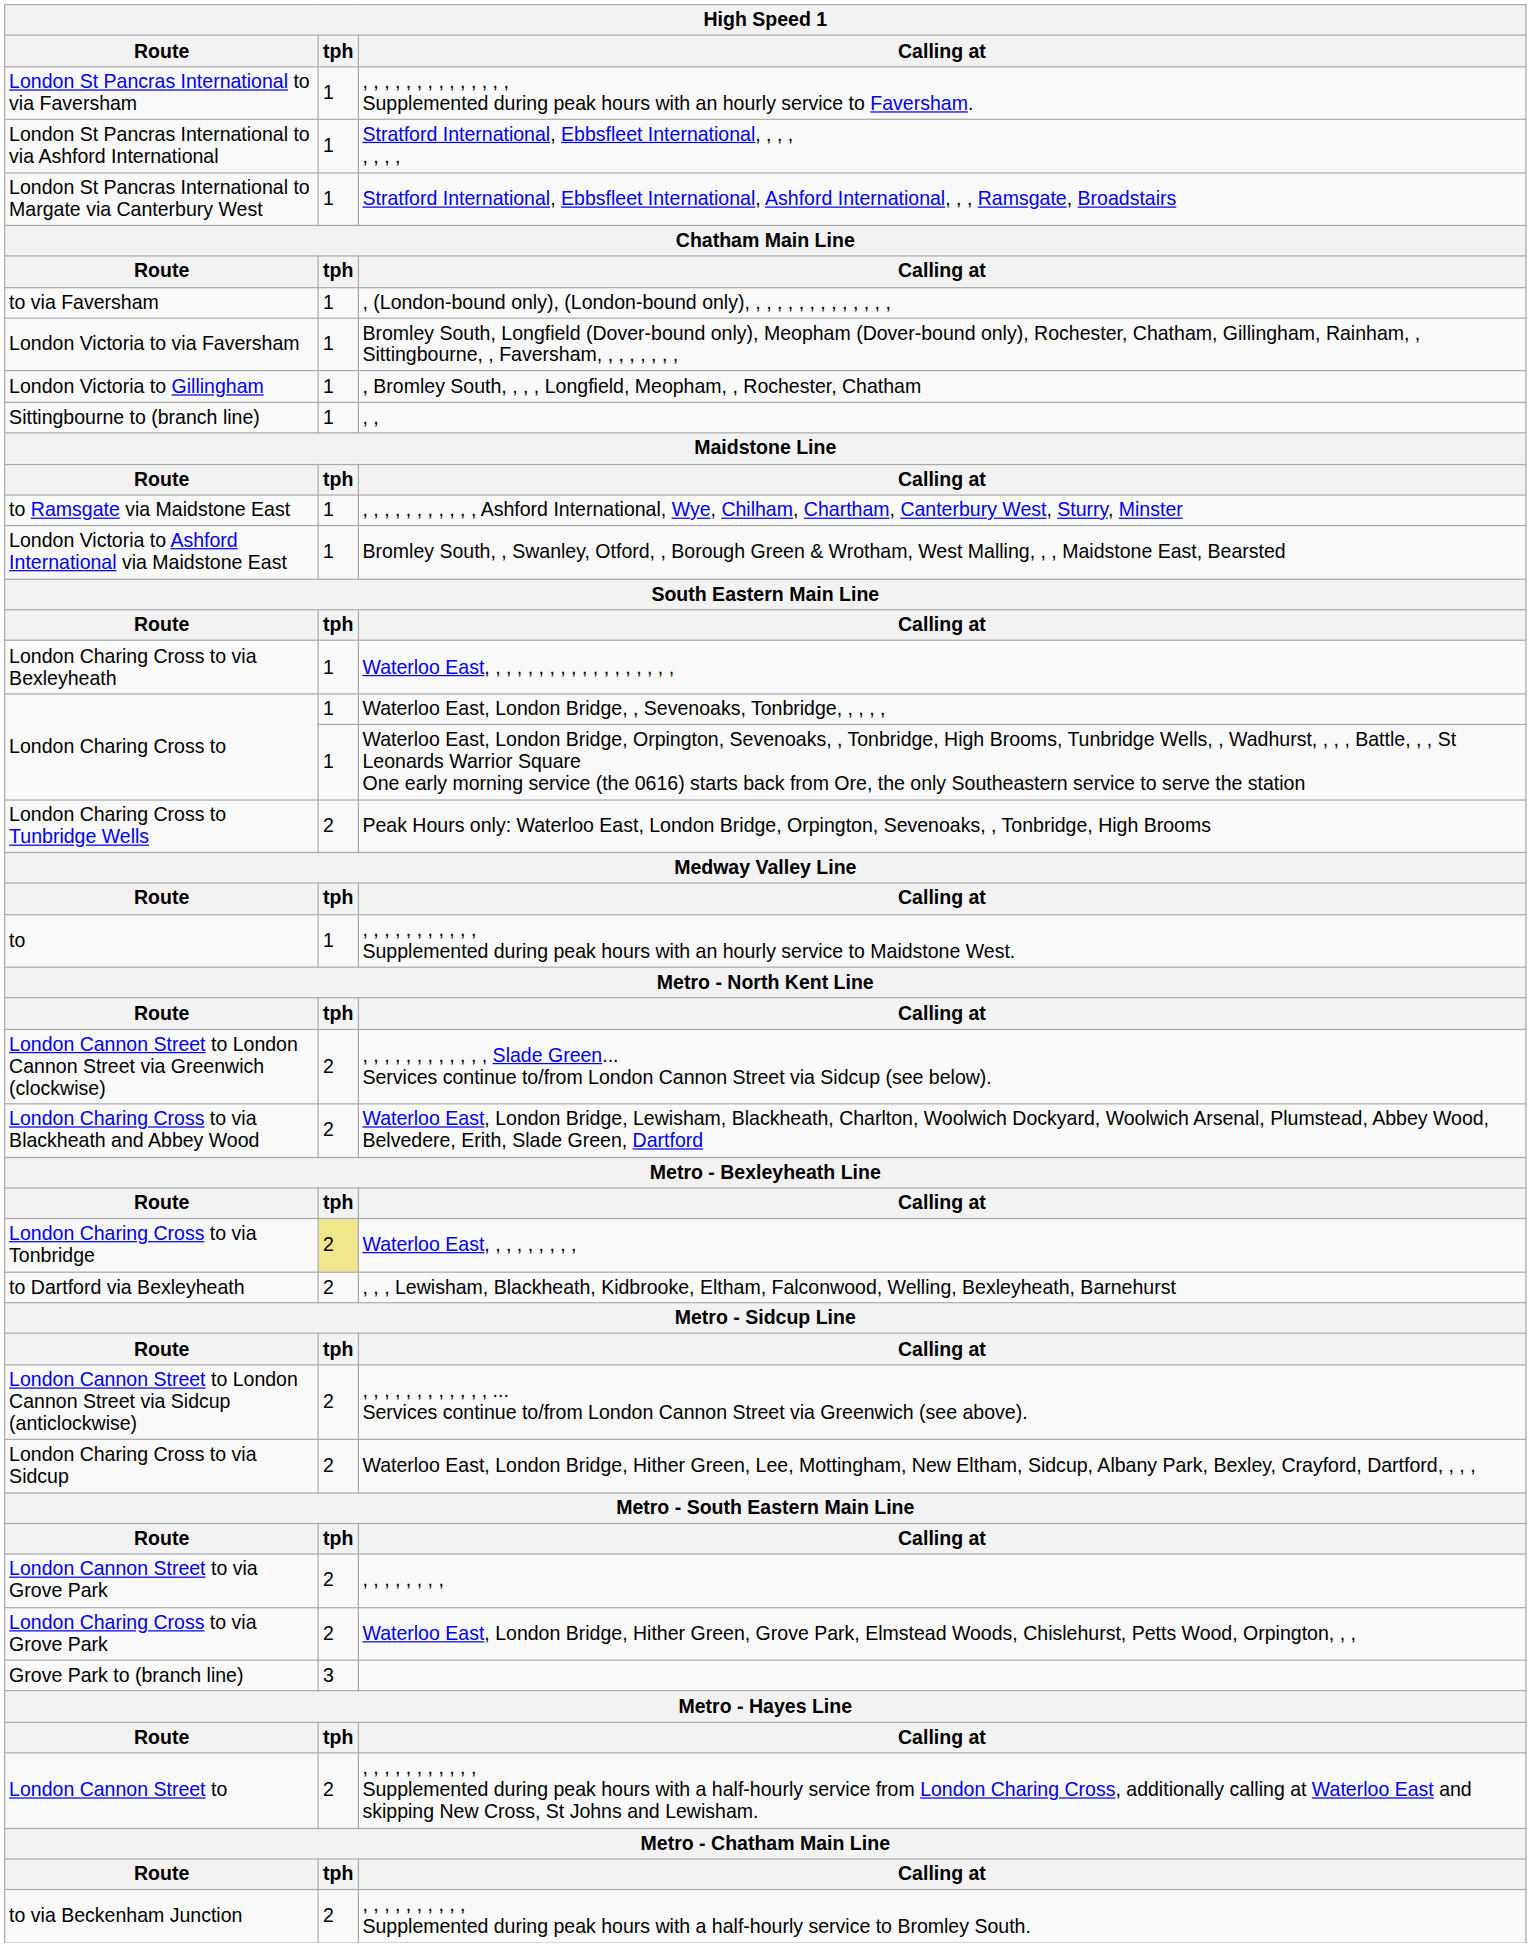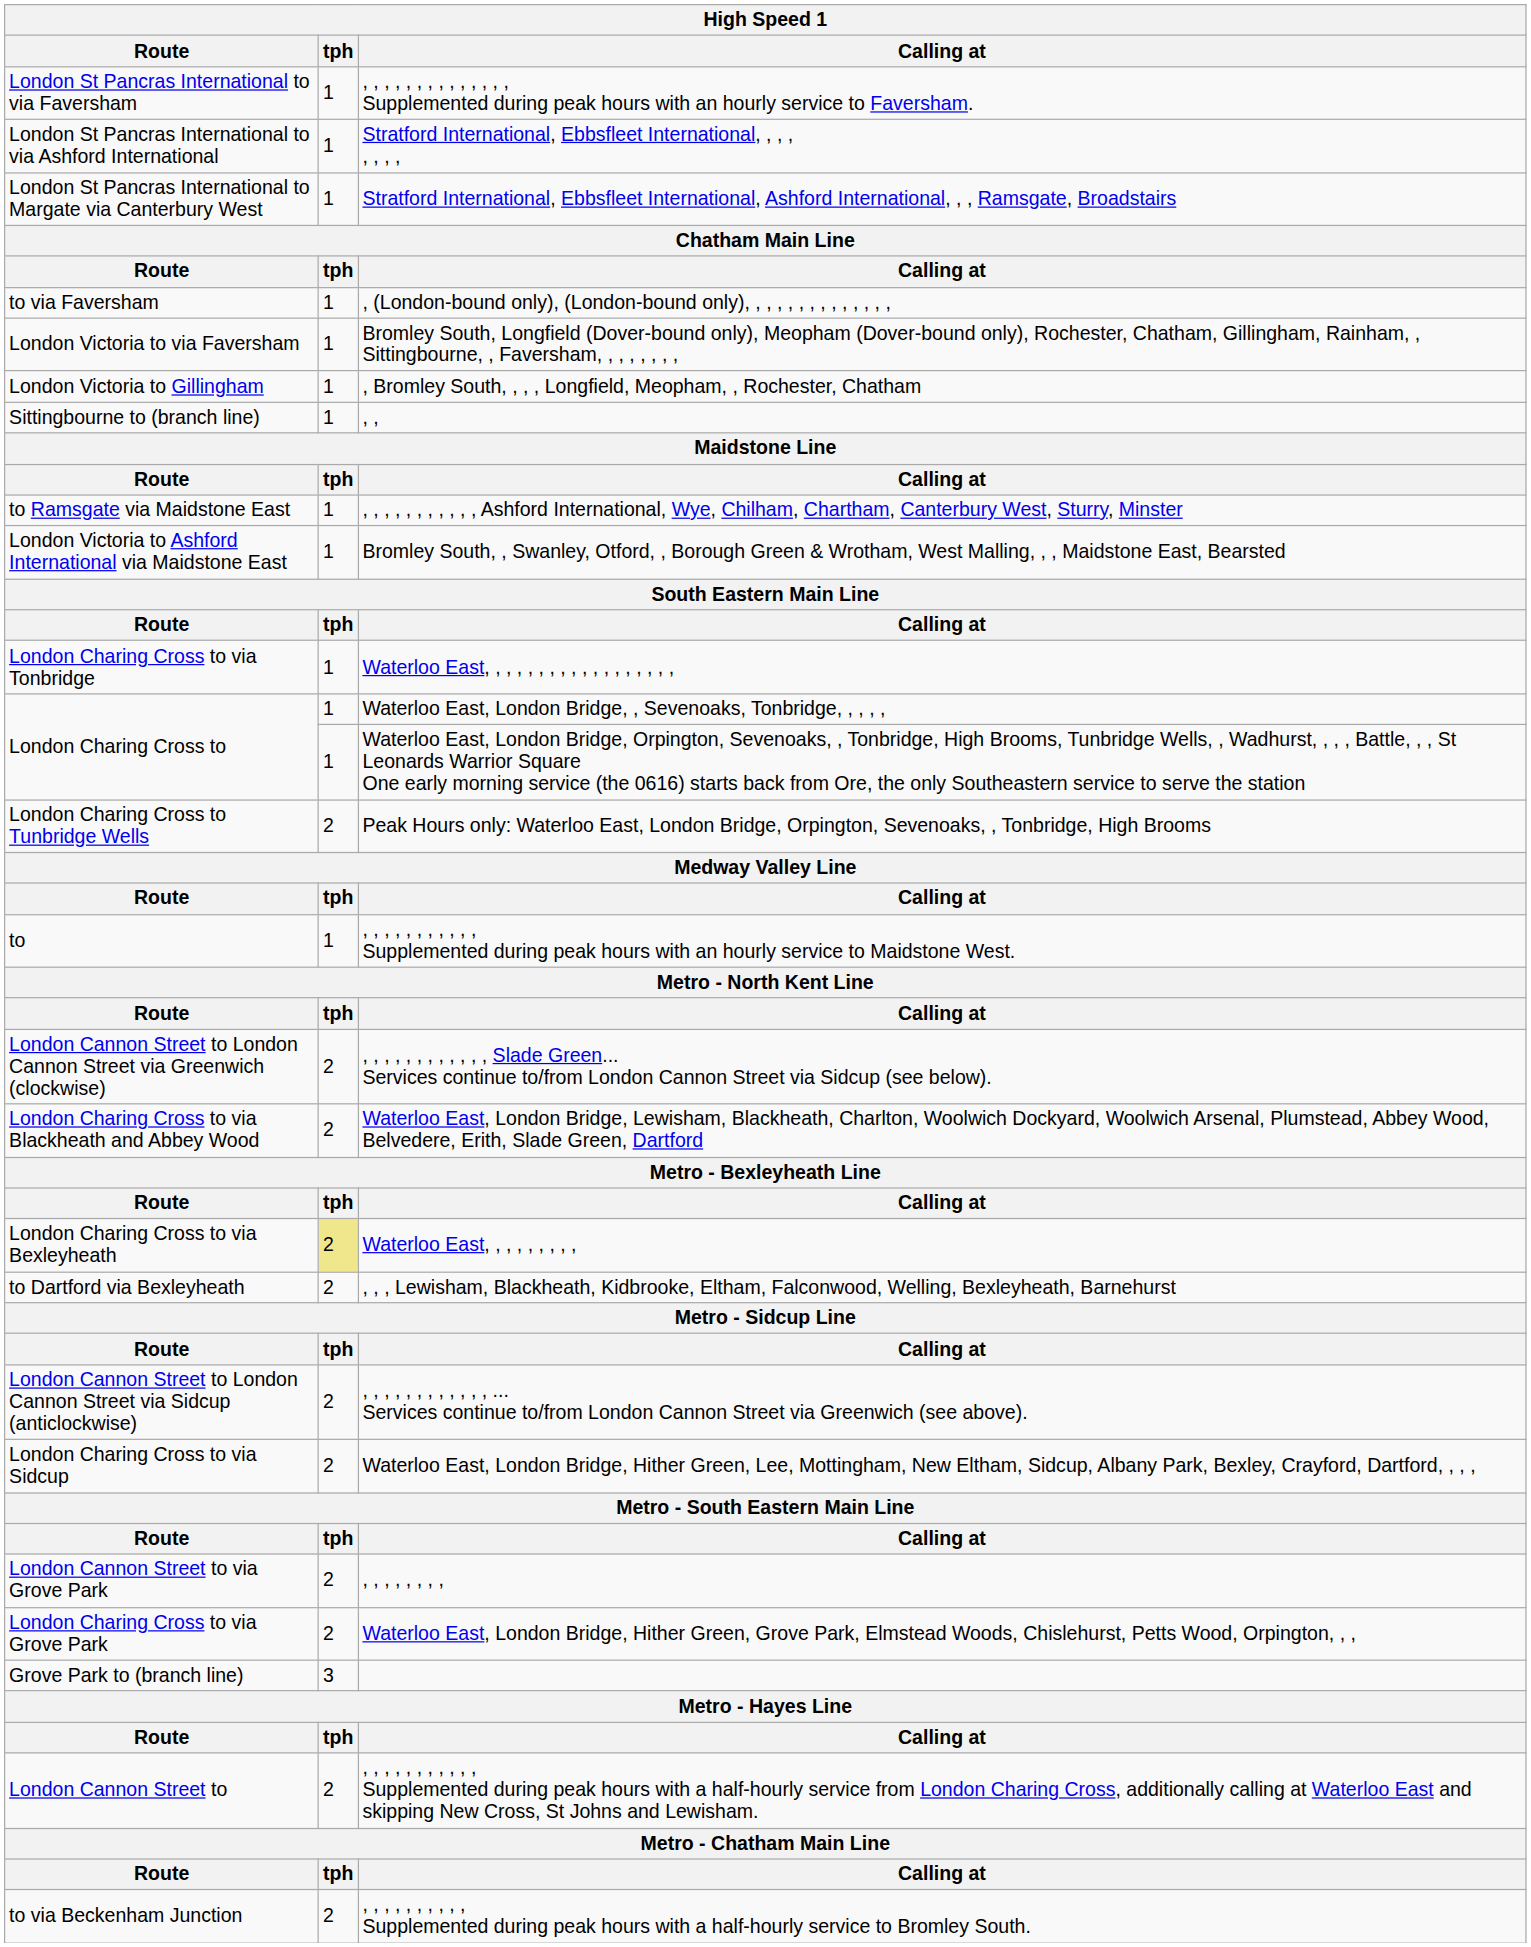(133, 667) London Charing Cross to via Bexleyheath -> (133, 667) London Charing Cross to via Tonbridge
(133, 1245) London Charing Cross to via Tonbridge -> (133, 1245) London Charing Cross to via Bexleyheath
